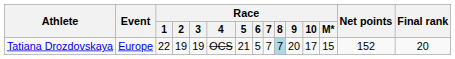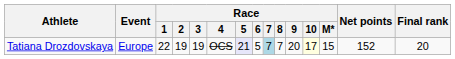(244, 46) no background -> (244, 46) lavender background
(269, 46) no background -> (269, 46) lightblue background
(280, 46) lightblue background -> (280, 46) no background
(311, 46) no background -> (311, 46) lightyellow background
